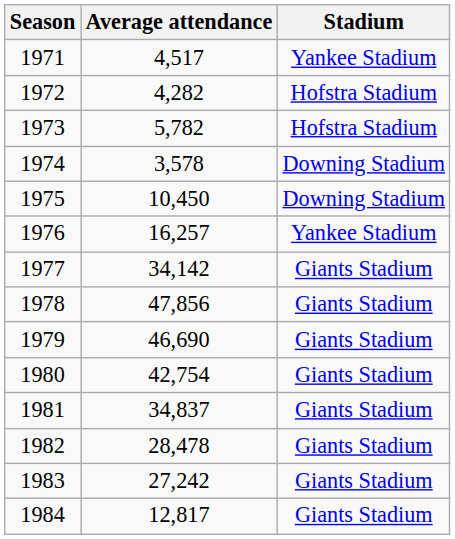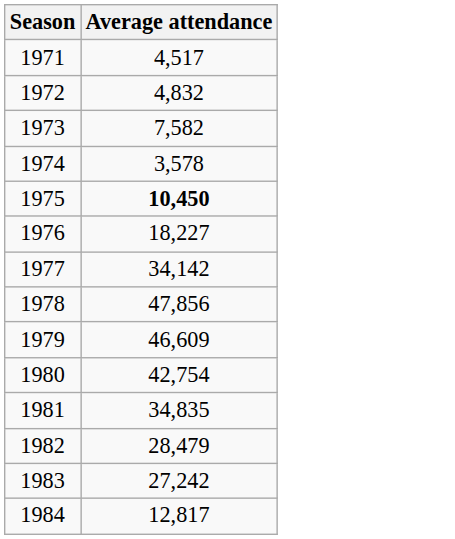- column: (364, 22)
(179, 92) 4,282 -> (179, 92) 4,832
(179, 127) 5,782 -> (179, 127) 7,582
(179, 198) normal -> (179, 198) bold
(179, 233) 16,257 -> (179, 233) 18,227
(179, 339) 46,690 -> (179, 339) 46,609
(179, 410) 34,837 -> (179, 410) 34,835
(179, 445) 28,478 -> (179, 445) 28,479
